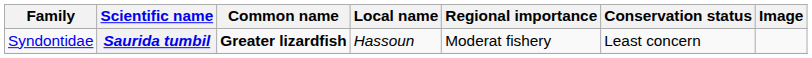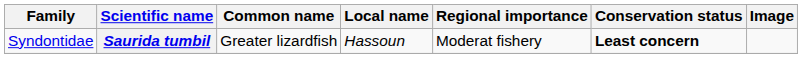(283, 41) bold -> (279, 41) normal
(653, 41) normal -> (647, 41) bold
